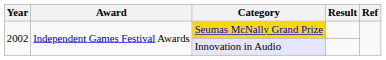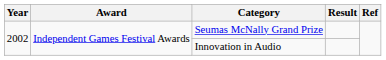(259, 30) gold background -> (259, 30) no background
(238, 47) lavender background -> (238, 47) no background
